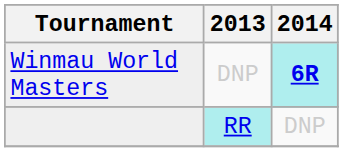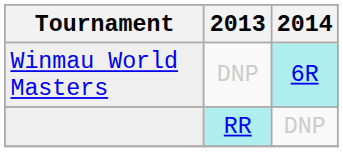(305, 75) bold -> (305, 75) normal
